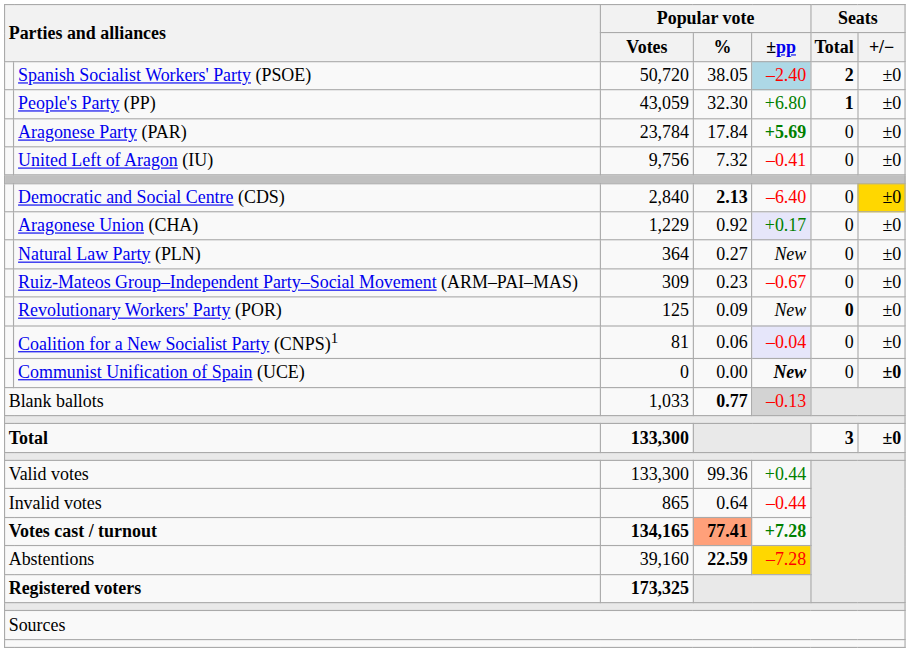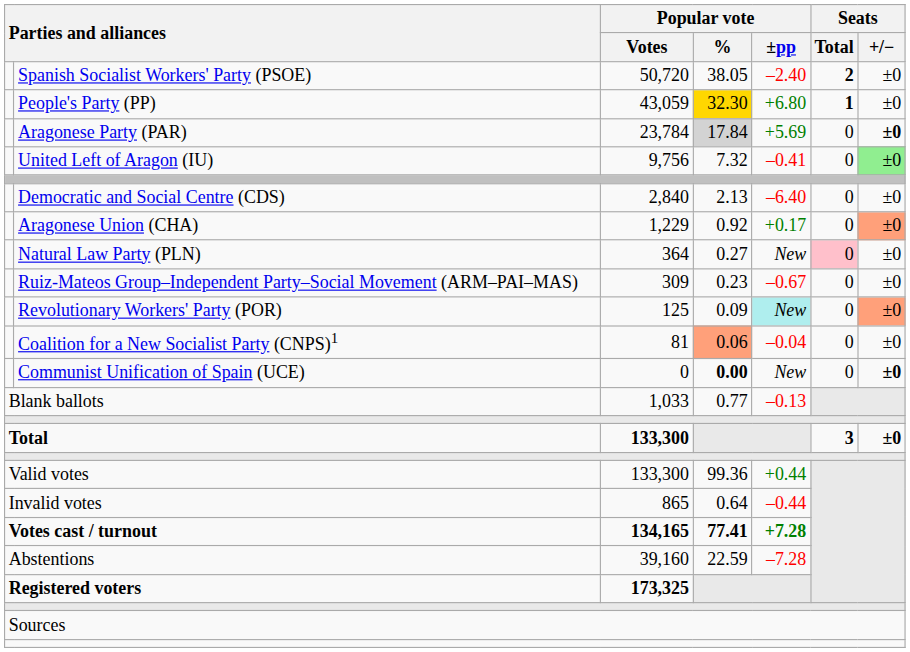(786, 75) lightblue background -> (786, 75) no background
(727, 103) no background -> (727, 103) gold background
(727, 132) no background -> (727, 132) lightgrey background
(785, 132) bold -> (786, 132) normal
(892, 132) normal -> (892, 132) bold
(892, 160) no background -> (892, 160) lightgreen background
(732, 197) bold -> (732, 197) normal
(892, 197) gold background -> (892, 197) no background
(786, 225) lavender background -> (786, 225) no background
(892, 225) no background -> (892, 225) lightsalmon background
(849, 254) no background -> (849, 254) pink background
(790, 311) no background -> (790, 311) paleturquoise background
(849, 311) bold -> (849, 311) normal
(892, 311) no background -> (892, 311) lightsalmon background
(732, 342) no background -> (732, 342) lightsalmon background
(786, 342) lavender background -> (786, 342) no background
(732, 372) normal -> (732, 372) bold
(790, 372) bold -> (790, 372) normal
(732, 401) bold -> (732, 401) normal
(786, 401) lightgrey background -> (786, 401) no background
(727, 531) lightsalmon background -> (727, 531) no background
(727, 559) bold -> (727, 559) normal
(786, 559) gold background -> (786, 559) no background
